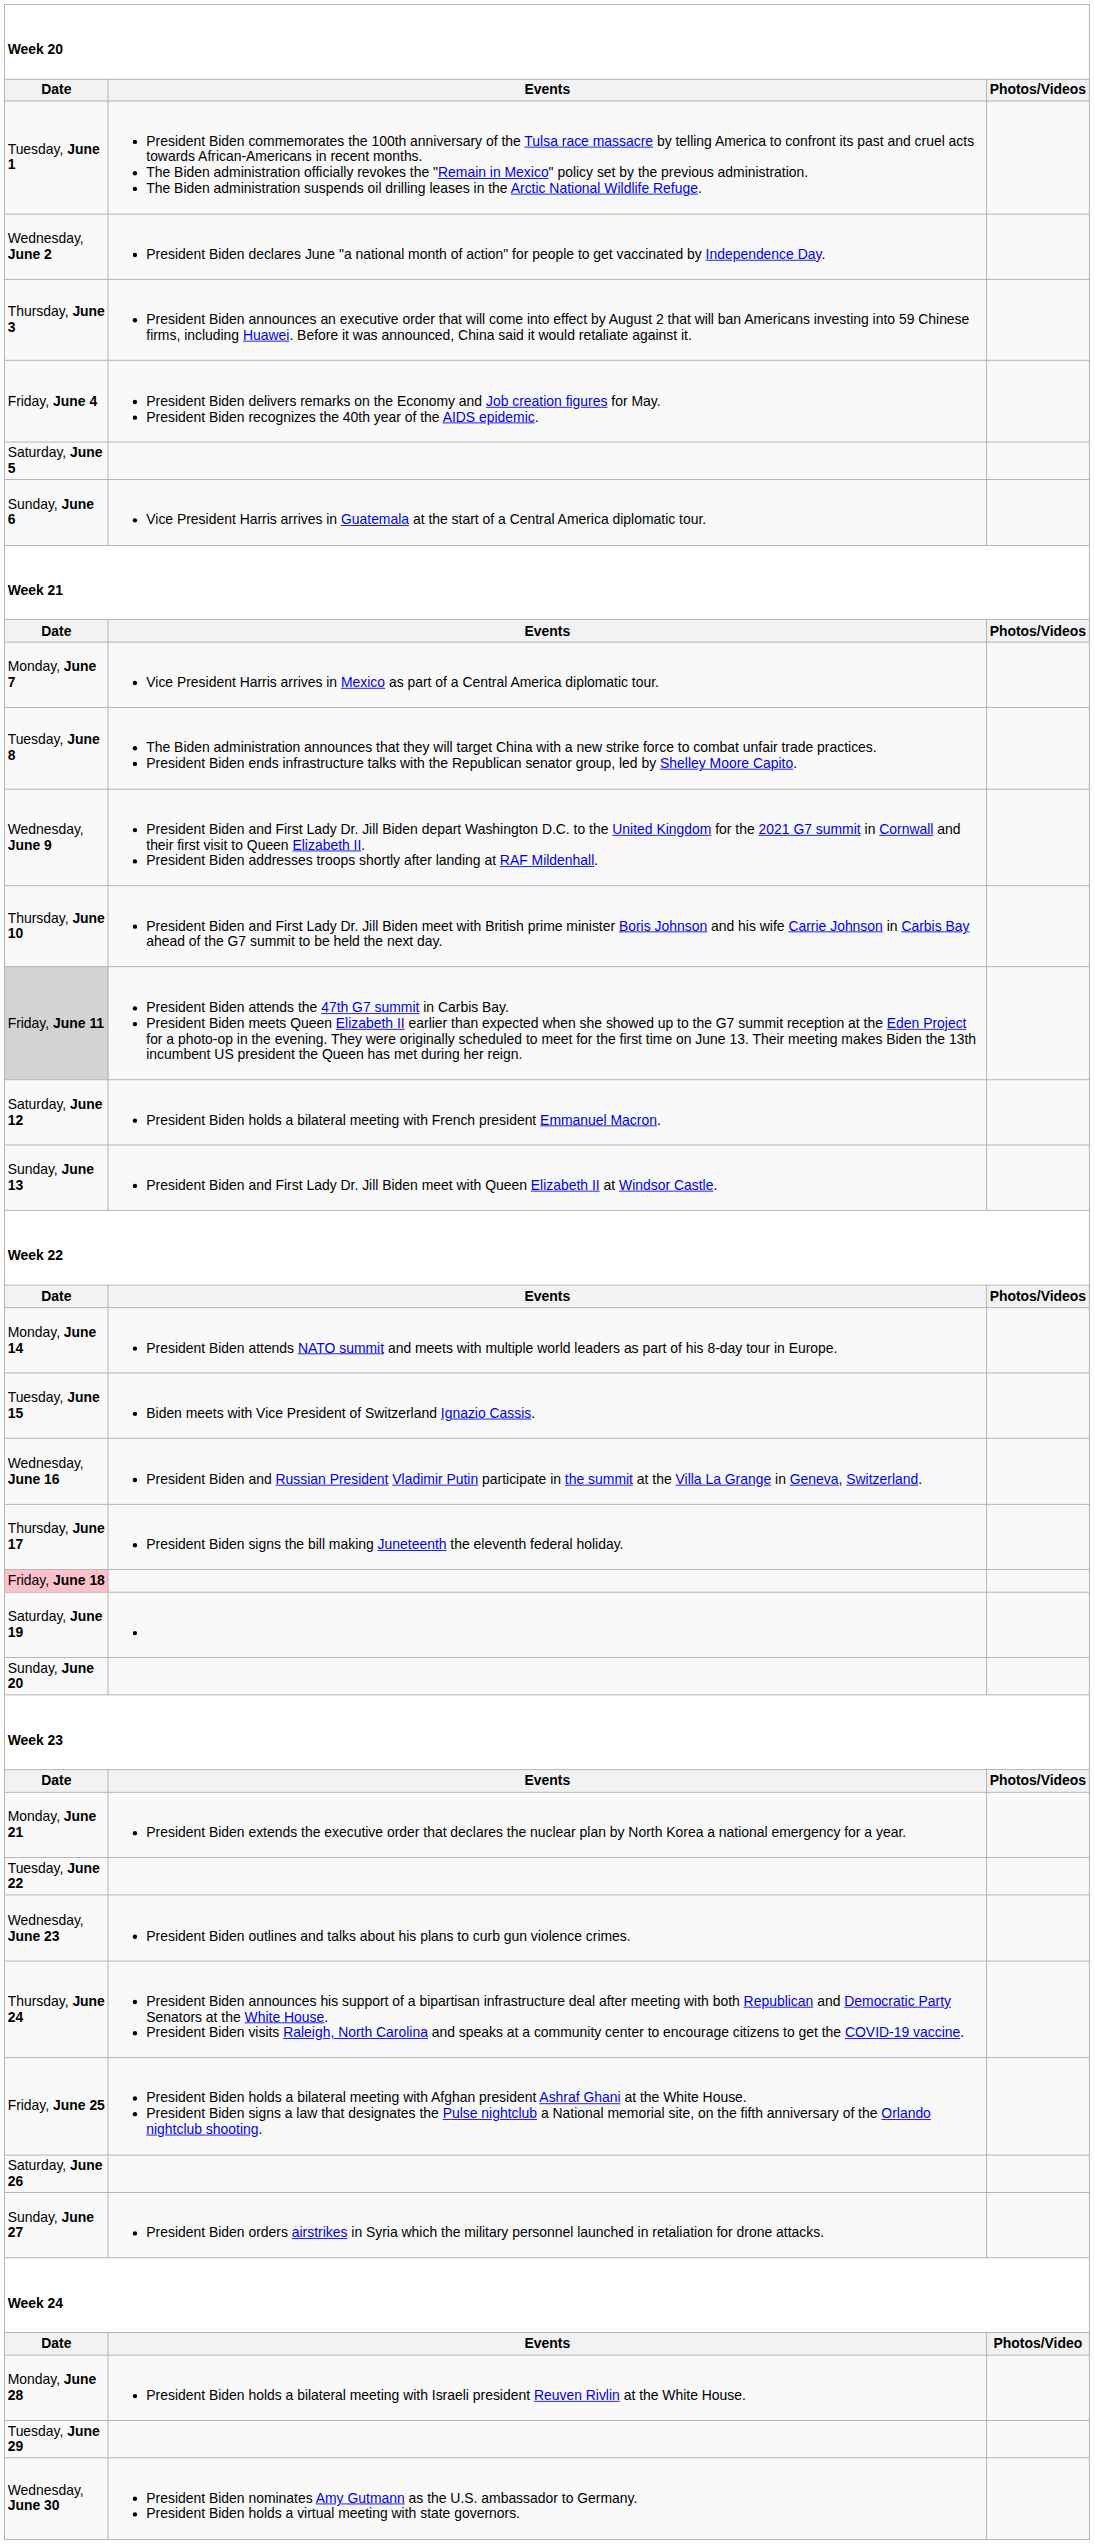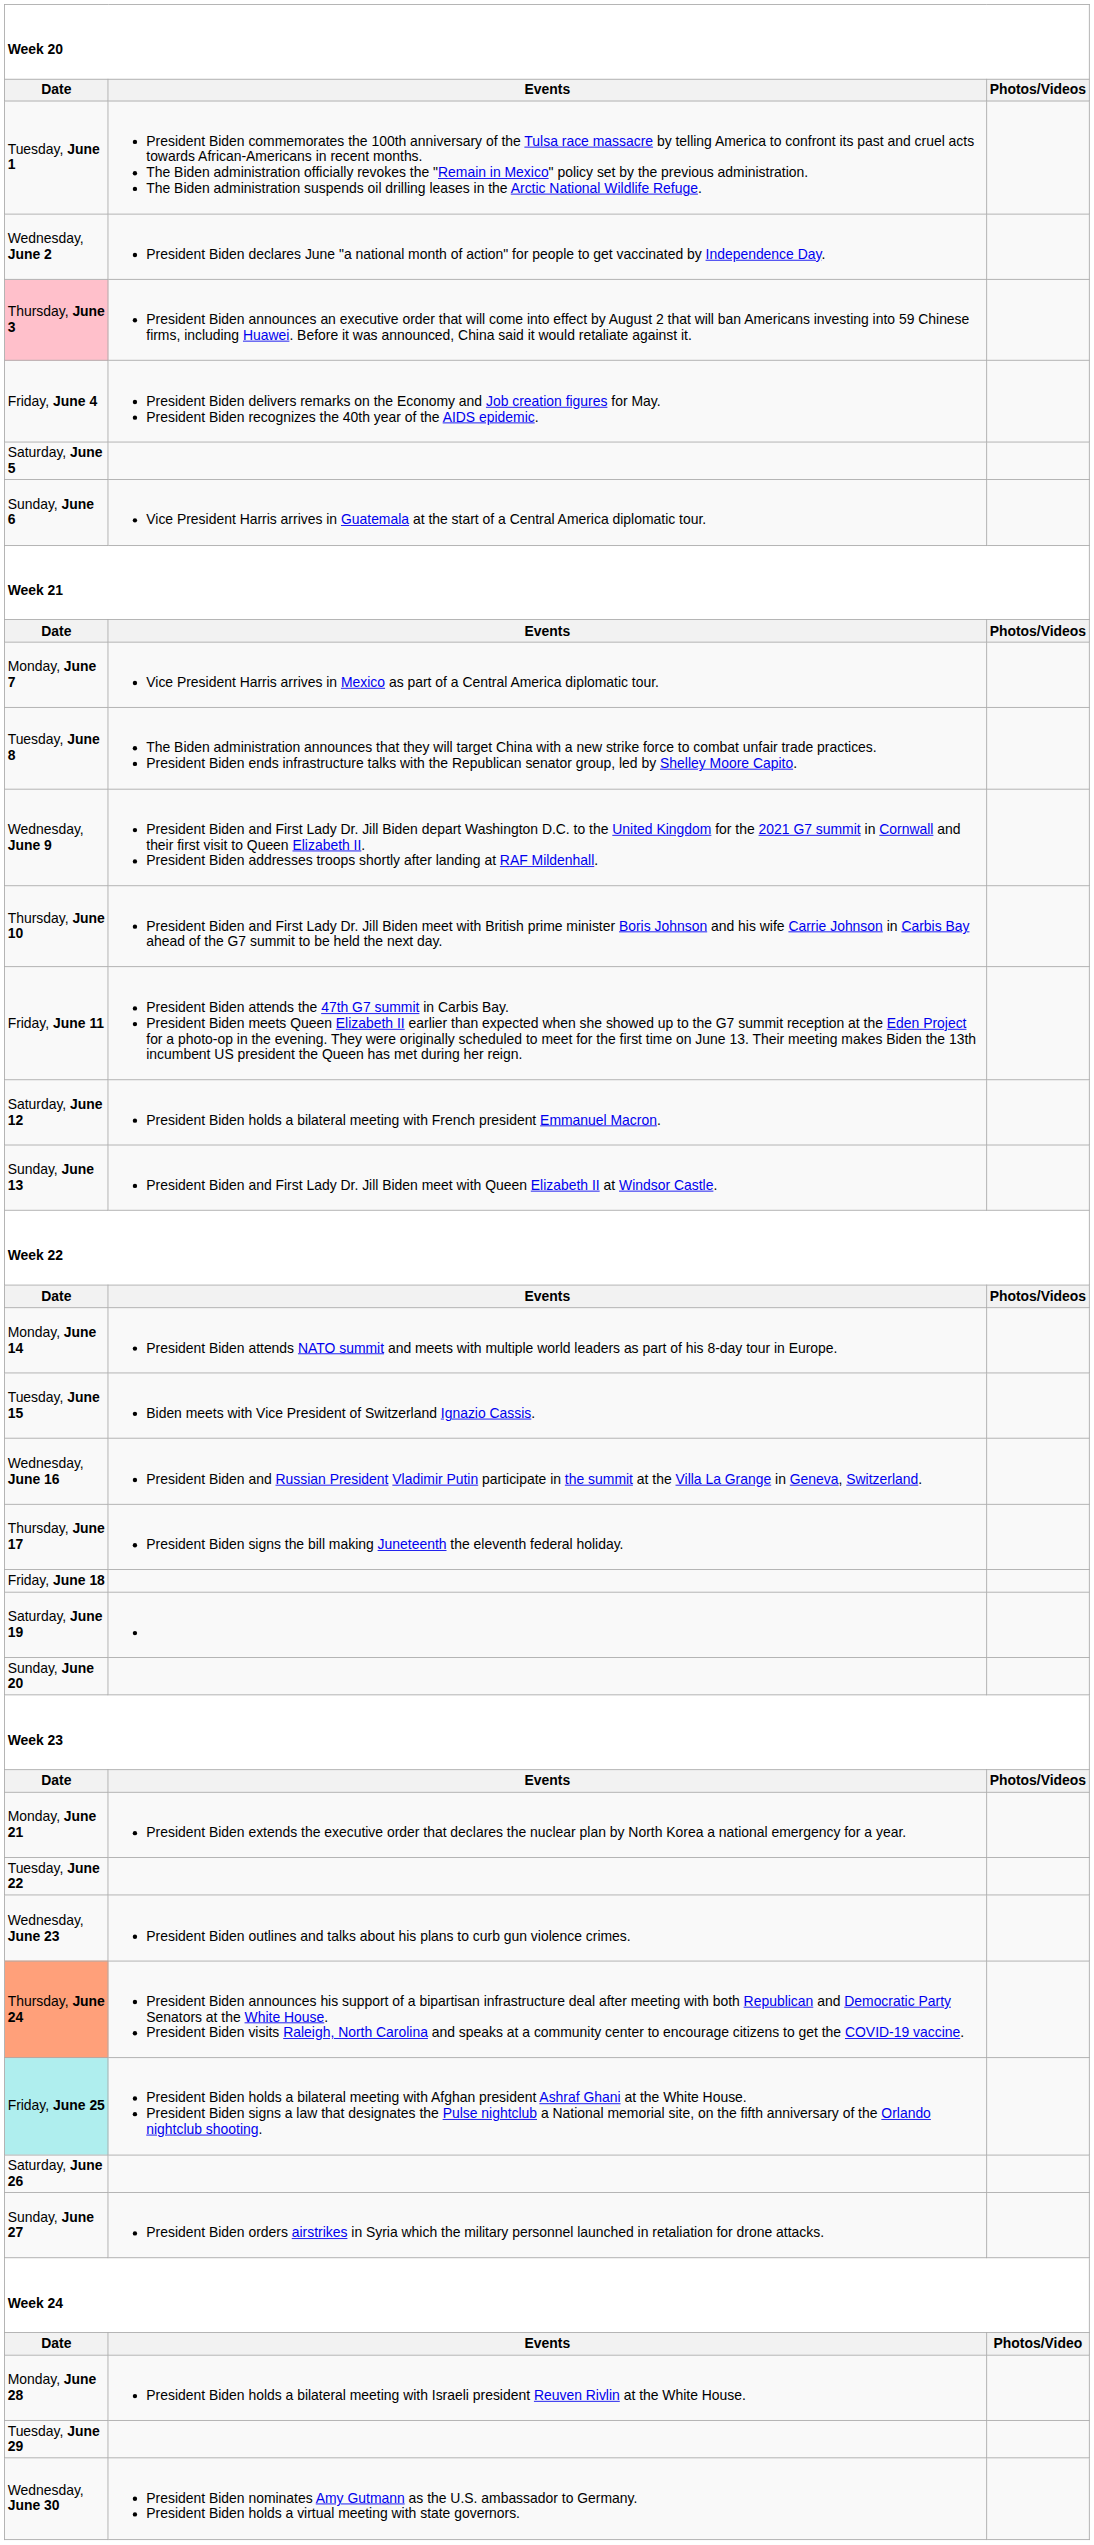(56, 320) no background -> (56, 320) pink background
(56, 1023) lightgrey background -> (56, 1023) no background
(56, 1580) pink background -> (56, 1580) no background
(56, 2009) no background -> (56, 2009) lightsalmon background
(56, 2106) no background -> (56, 2106) paleturquoise background
